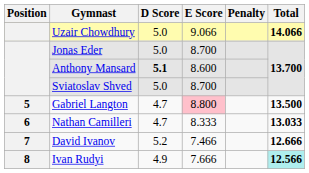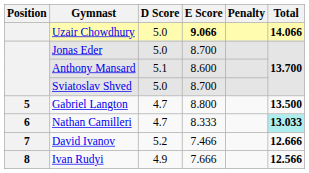(204, 31) normal -> (204, 31) bold
(160, 68) bold -> (160, 68) normal
(204, 104) pink background -> (204, 104) no background
(286, 123) no background -> (286, 123) paleturquoise background
(286, 159) paleturquoise background -> (286, 159) no background
